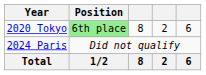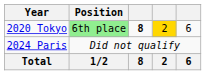(140, 29) normal -> (140, 29) bold
(164, 29) no background -> (164, 29) gold background
